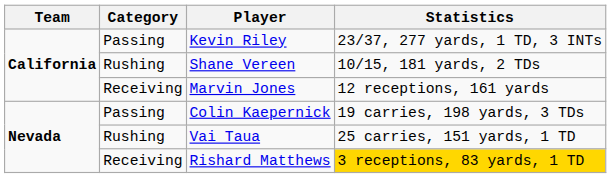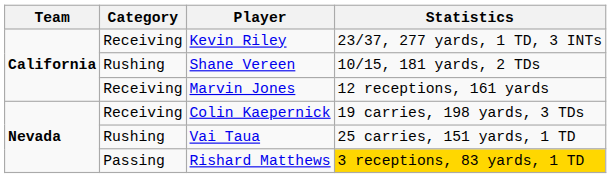(134, 41) Passing -> (143, 41) Receiving
(134, 113) Passing -> (143, 113) Receiving
(143, 161) Receiving -> (134, 161) Passing
